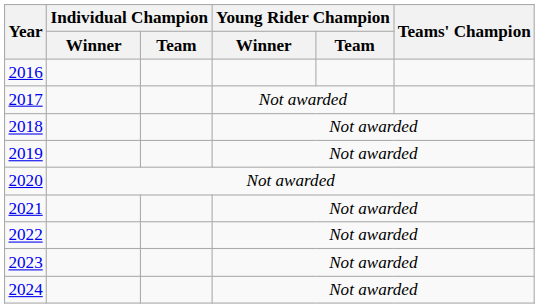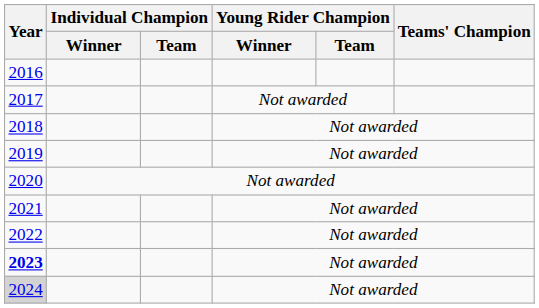(26, 262) normal -> (26, 262) bold
(26, 289) no background -> (26, 289) lightgrey background
